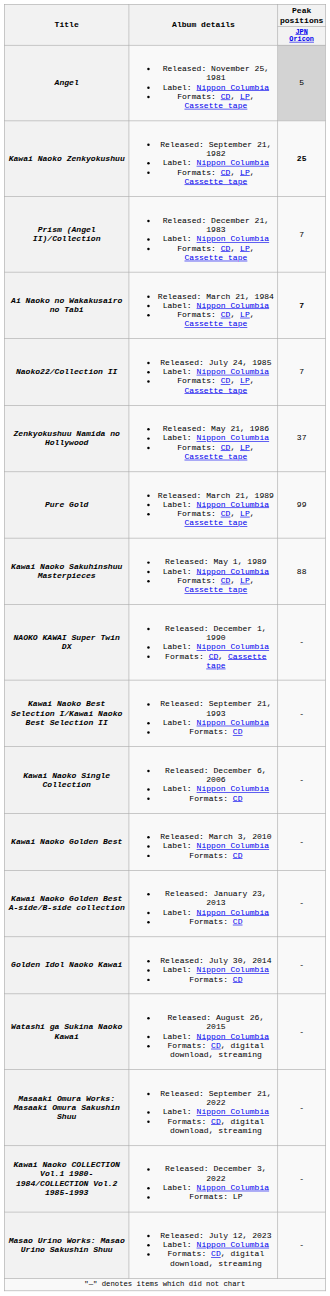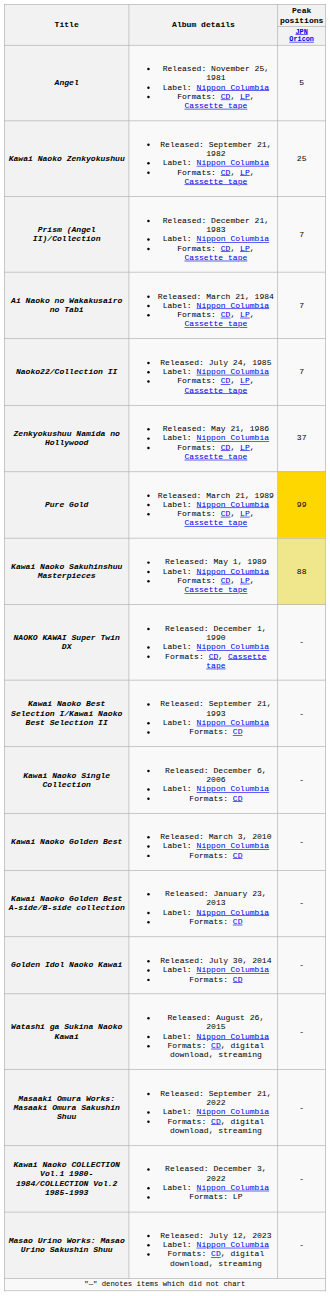(302, 83) lightgrey background -> (302, 83) no background
(302, 159) bold -> (302, 159) normal
(302, 305) bold -> (302, 305) normal
(302, 505) no background -> (302, 505) gold background
(302, 571) no background -> (302, 571) khaki background
